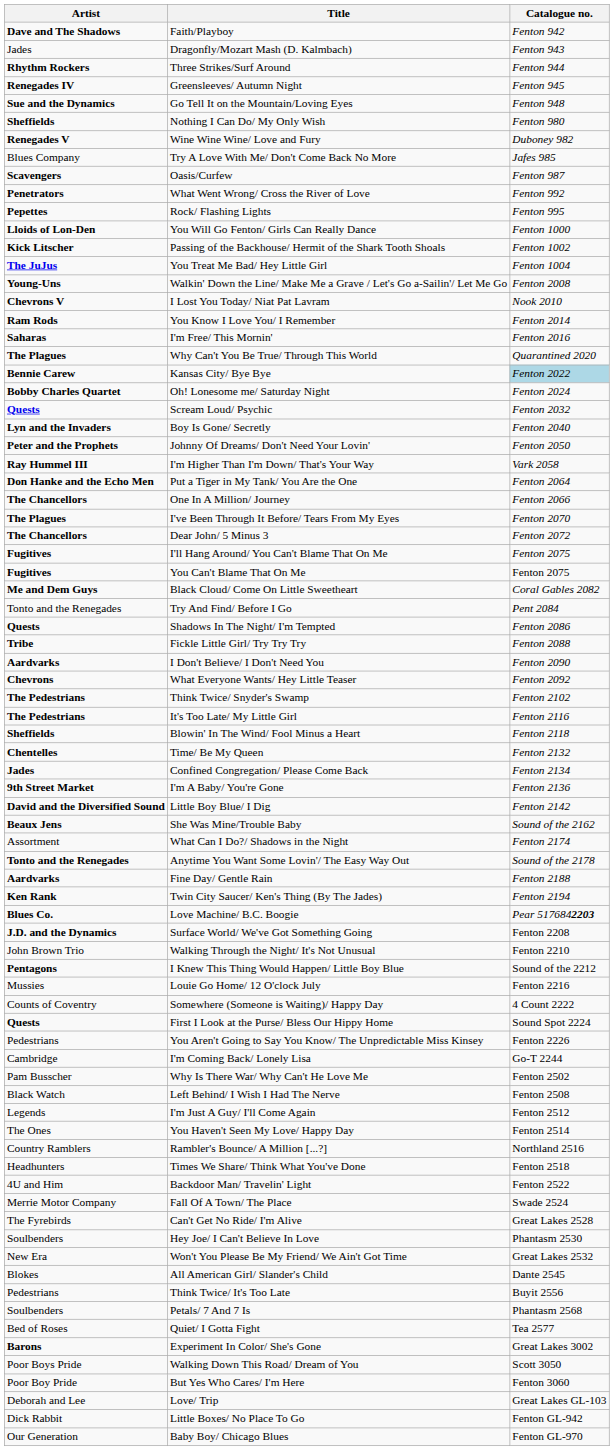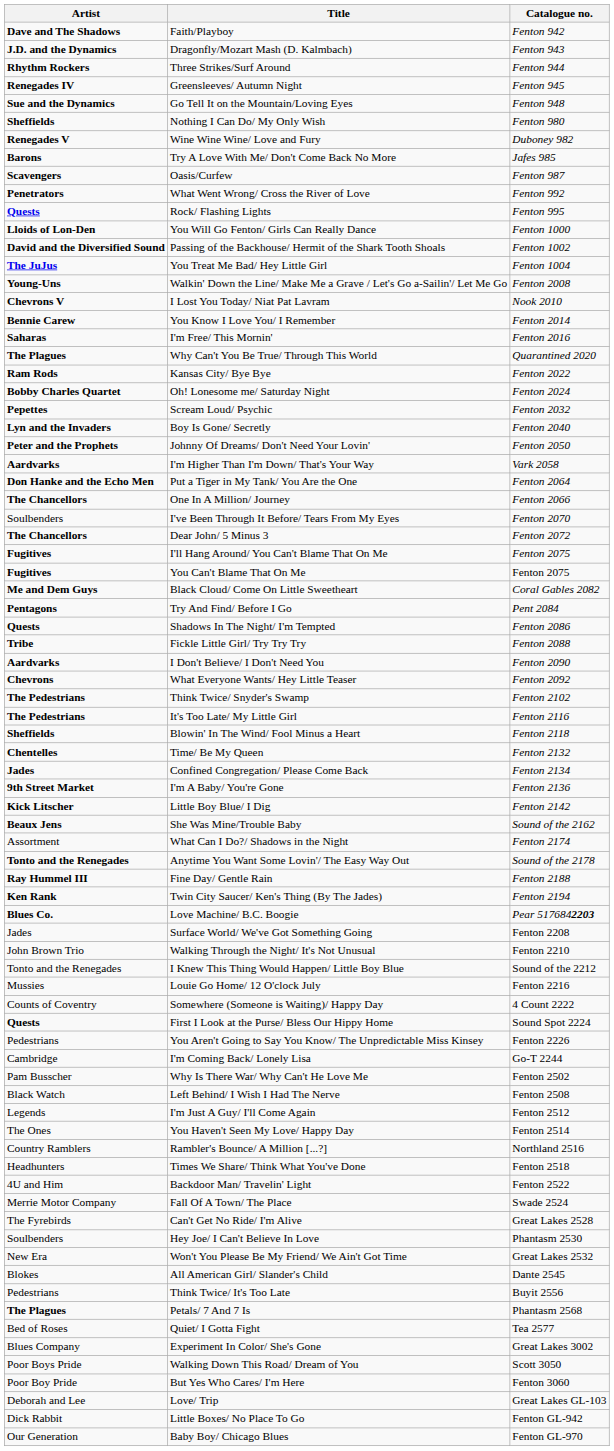(19, 49) Jades -> (62, 49) J.D. and the Dynamics
(43, 157) Blues Company -> (24, 157) Barons
(27, 211) Pepettes -> (23, 211) Quests
(40, 247) Kick Litscher -> (86, 247) David and the Diversified Sound
(32, 319) Ram Rods -> (41, 319) Bennie Carew
(41, 373) Bennie Carew -> (32, 373) Ram Rods
(541, 373) lightblue background -> (541, 373) no background
(23, 409) Quests -> (27, 409) Pepettes
(47, 463) Ray Hummel III -> (33, 463) Aardvarks
(36, 517) The Plagues -> (35, 517) Soulbenders
(64, 608) Tonto and the Renegades -> (32, 608) Pentagons
(86, 806) David and the Diversified Sound -> (40, 806) Kick Litscher
(33, 878) Aardvarks -> (47, 878) Ray Hummel III
(62, 932) J.D. and the Dynamics -> (19, 932) Jades
(32, 968) Pentagons -> (64, 968) Tonto and the Renegades
(35, 1310) Soulbenders -> (36, 1310) The Plagues
(24, 1346) Barons -> (43, 1346) Blues Company
